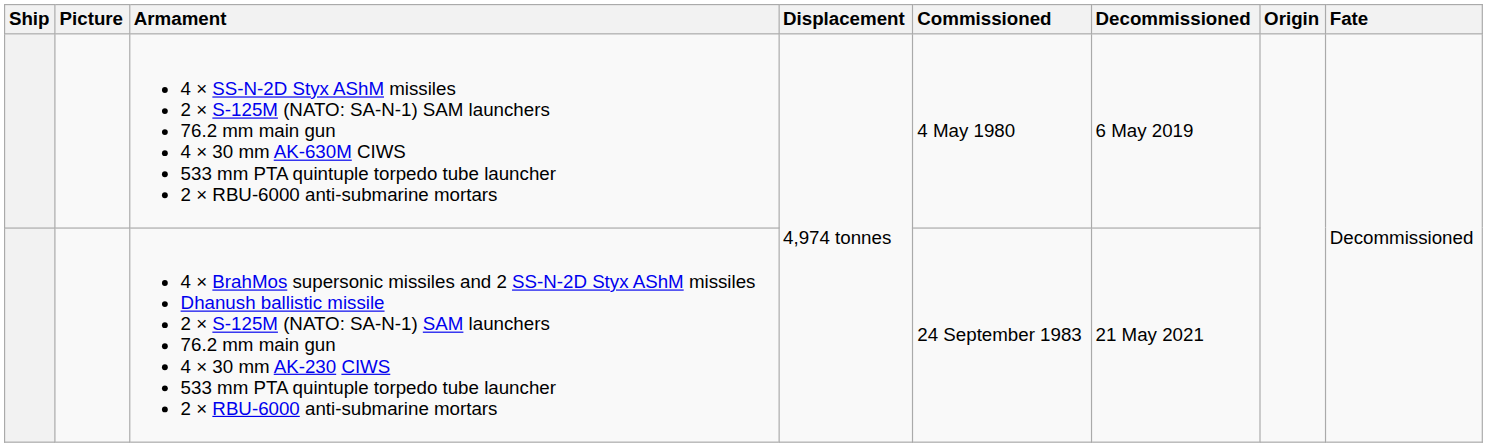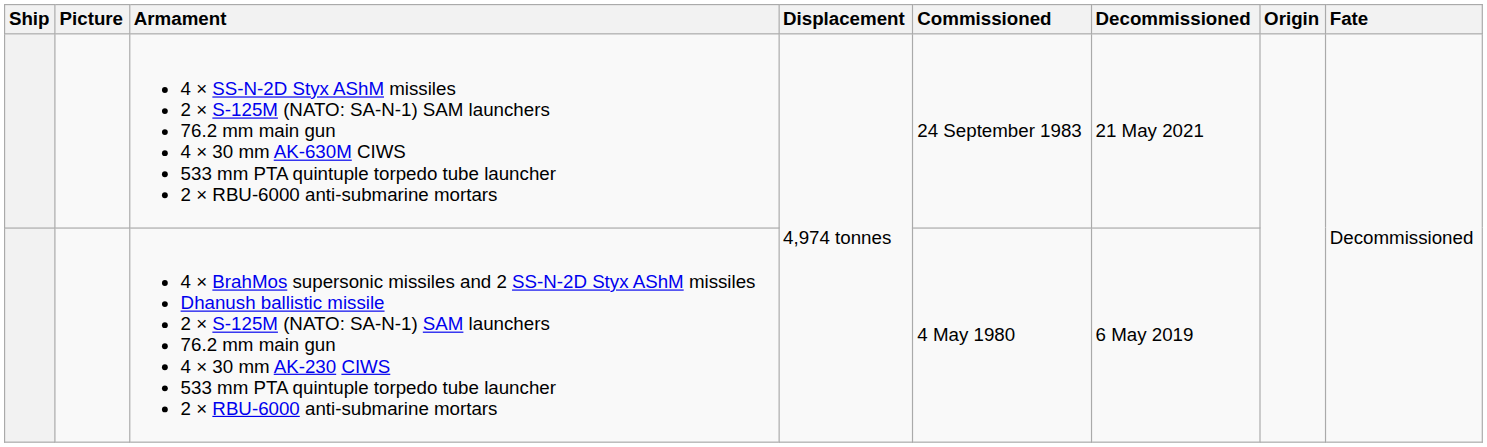(966, 130) 4 May 1980 -> (1000, 130) 24 September 1983
(1144, 130) 6 May 2019 -> (1150, 130) 21 May 2021
(1000, 334) 24 September 1983 -> (966, 334) 4 May 1980
(1150, 334) 21 May 2021 -> (1144, 334) 6 May 2019
